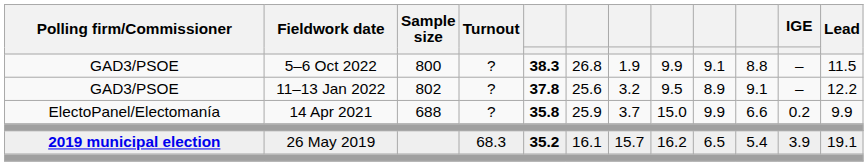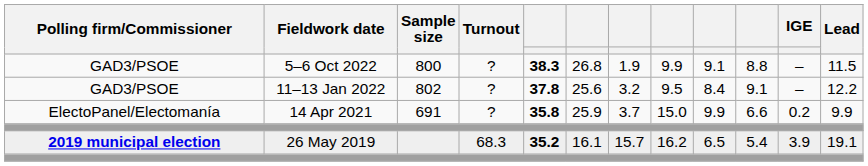(714, 89) 8.9 -> (714, 89) 8.4
(428, 112) 688 -> (428, 112) 691
